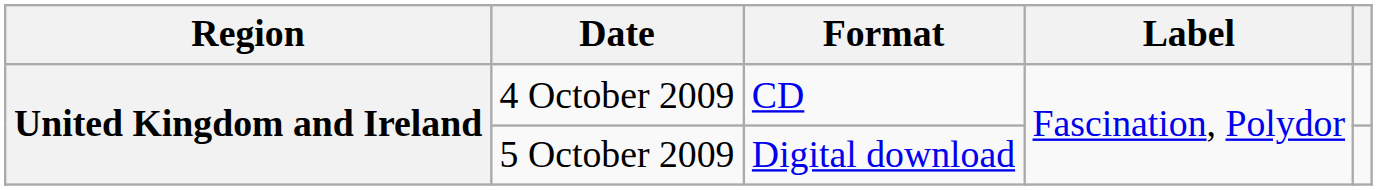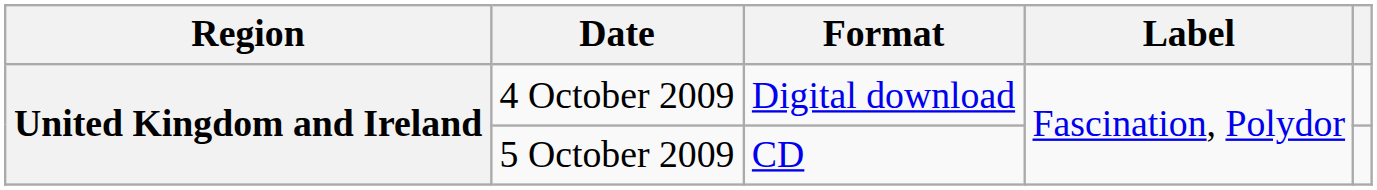(778, 94) CD -> (883, 94) Digital download
(883, 154) Digital download -> (778, 154) CD
